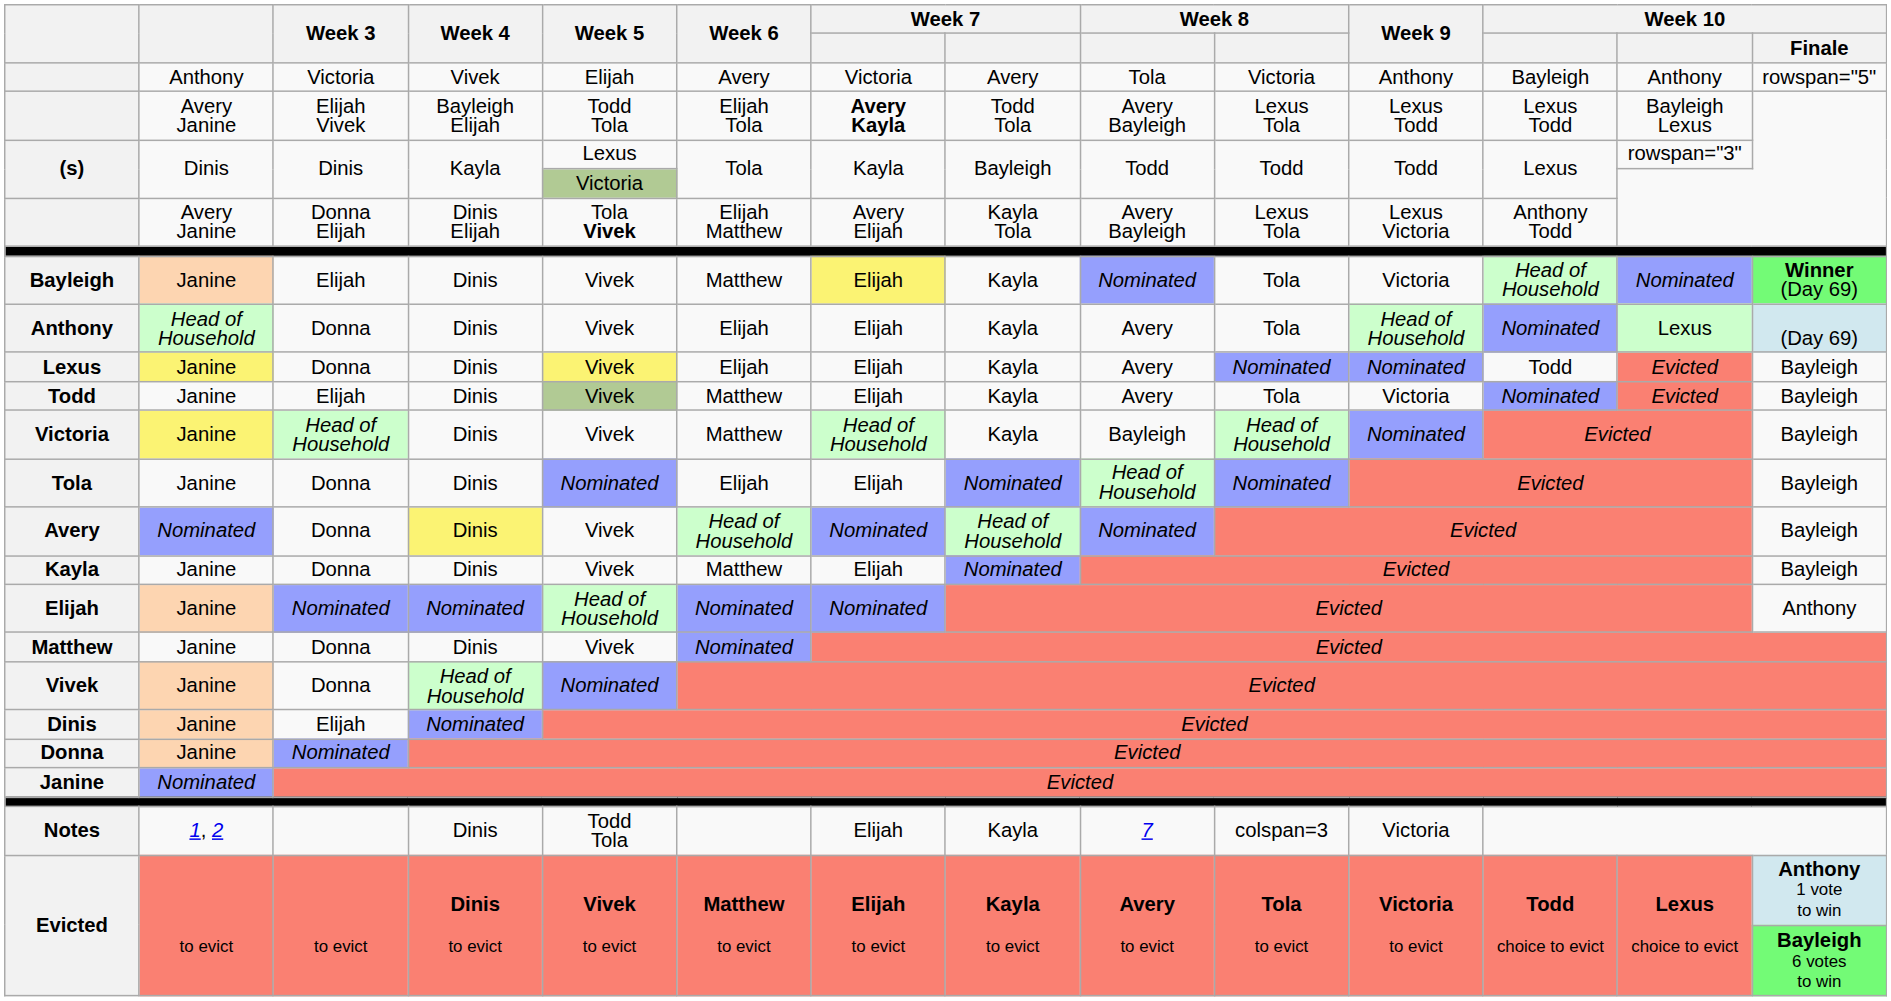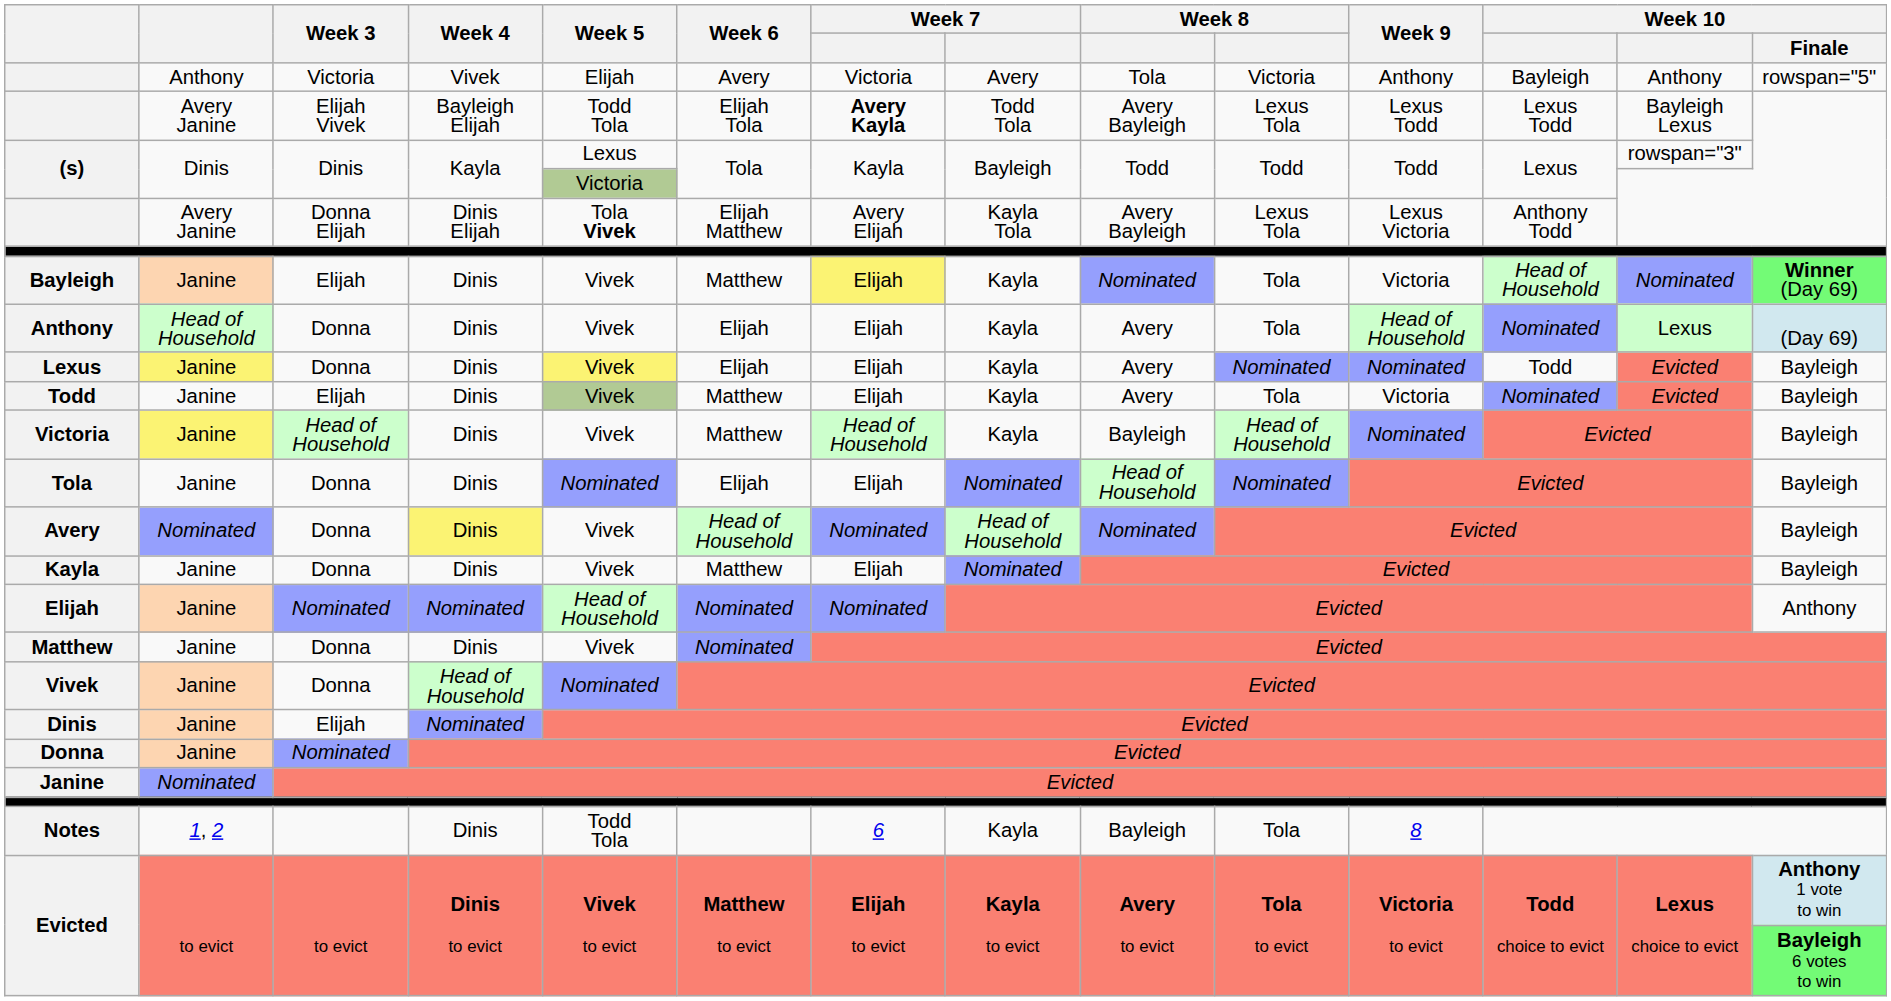(878, 830) Elijah -> (878, 830) 6
(1147, 830) 7 -> (1147, 830) Bayleigh
(1282, 830) colspan=3 -> (1282, 830) Tola
(1416, 830) Victoria -> (1416, 830) 8
